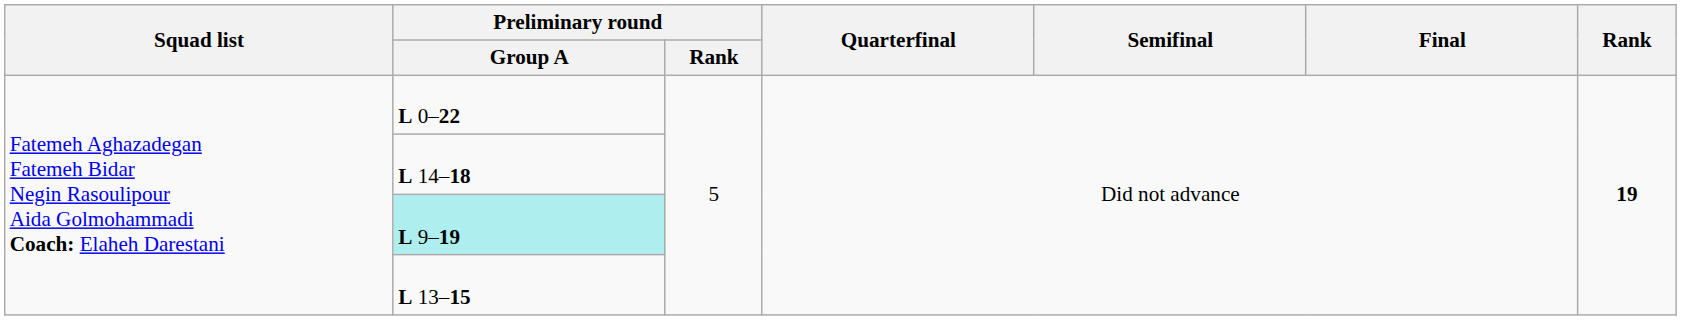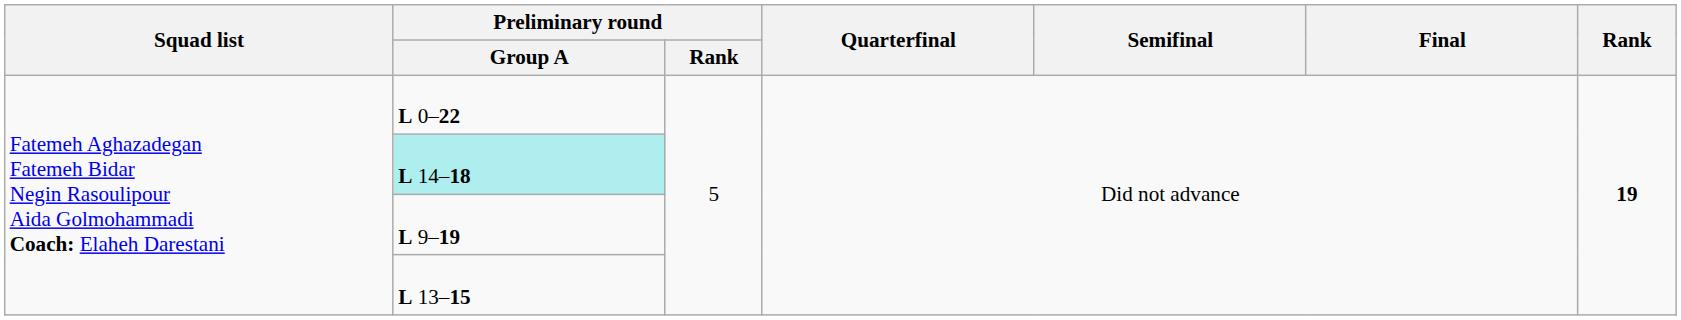(434, 177) no background -> (434, 177) paleturquoise background
(429, 236) paleturquoise background -> (429, 236) no background
